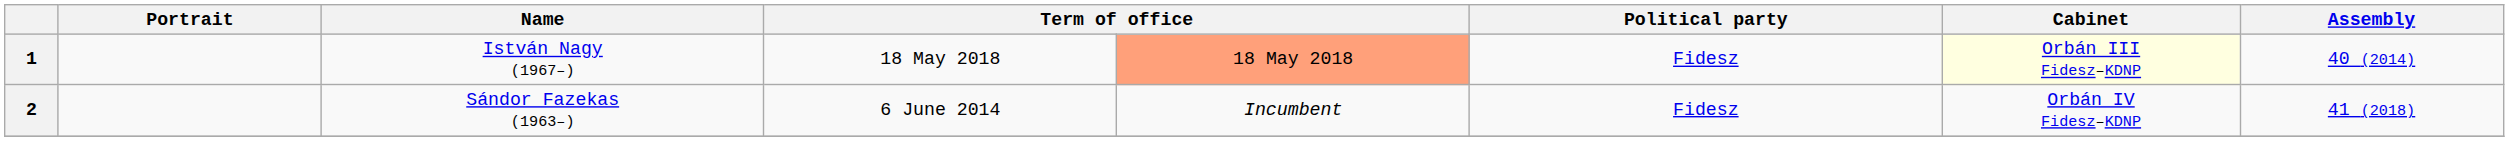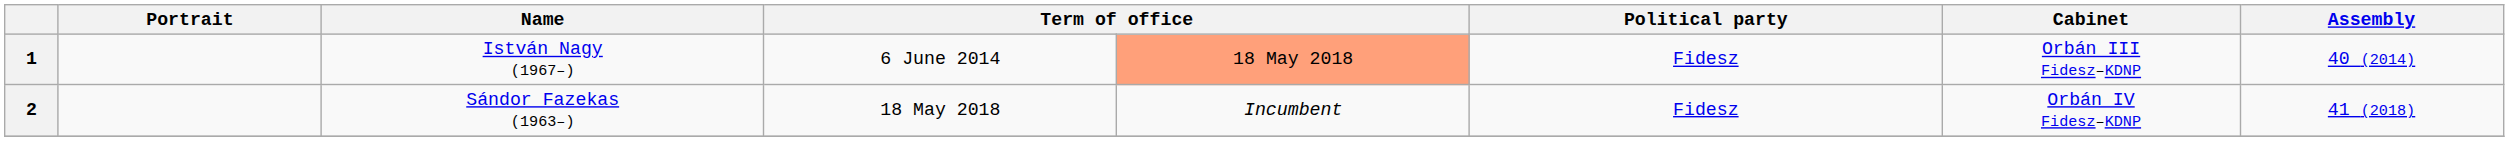(940, 60) 18 May 2018 -> (940, 60) 6 June 2014
(2091, 59) lightyellow background -> (2091, 59) no background
(940, 110) 6 June 2014 -> (940, 110) 18 May 2018
